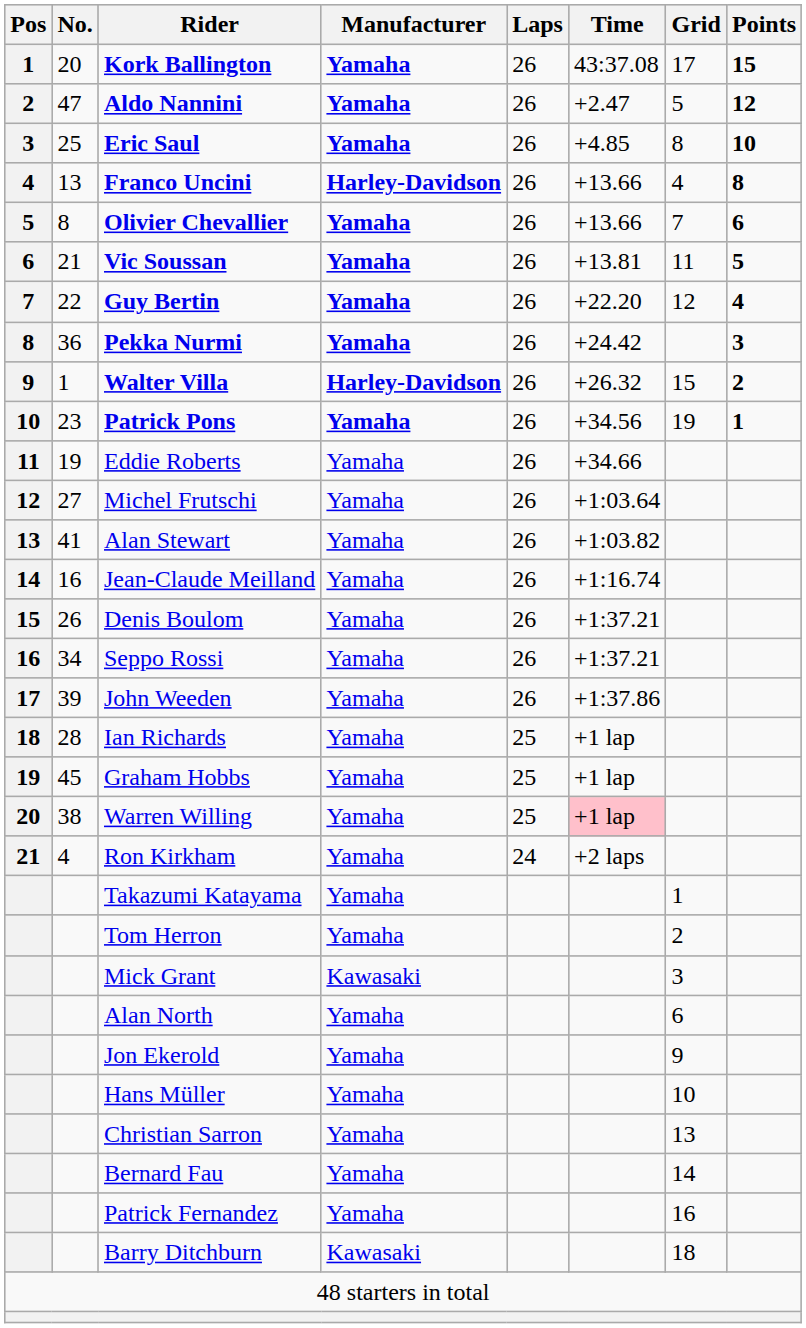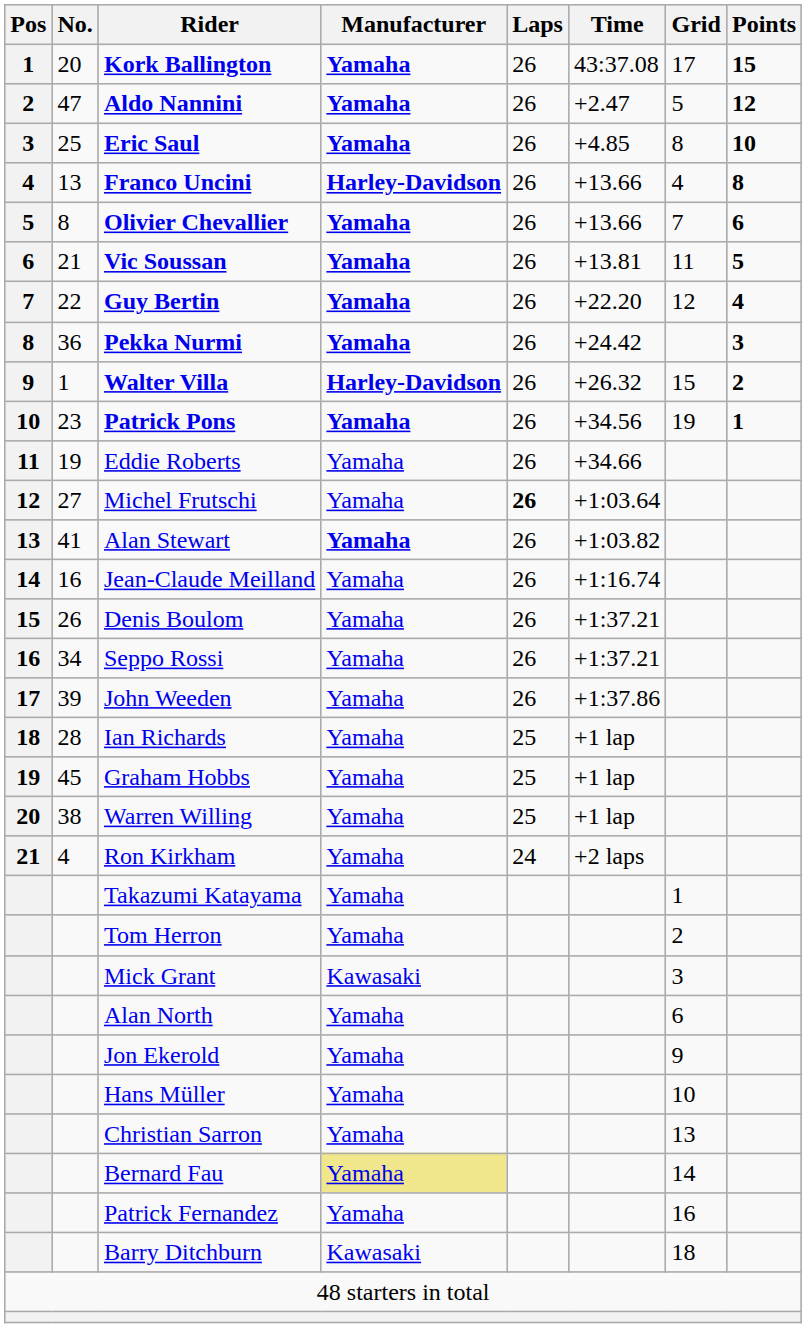(524, 499) normal -> (524, 499) bold
(365, 539) normal -> (368, 539) bold
(605, 816) pink background -> (605, 816) no background
(365, 1172) no background -> (365, 1172) khaki background
